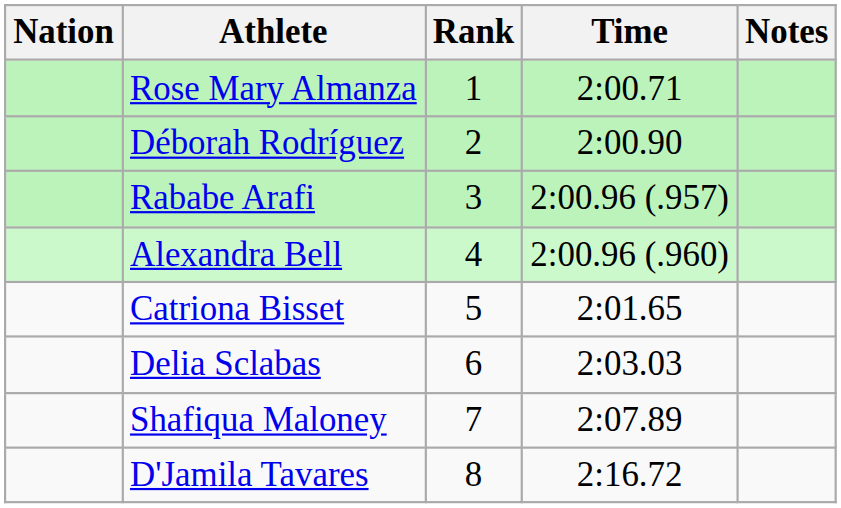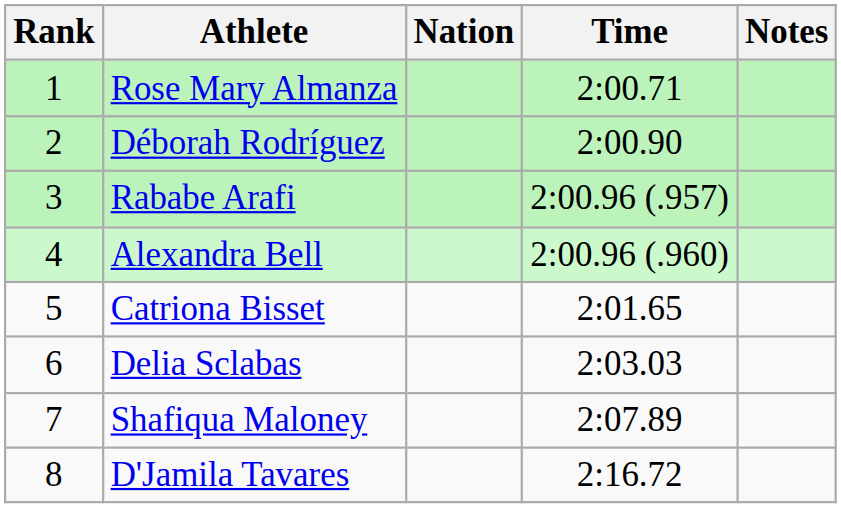columns swapped: (474, 32) <-> (64, 32)
